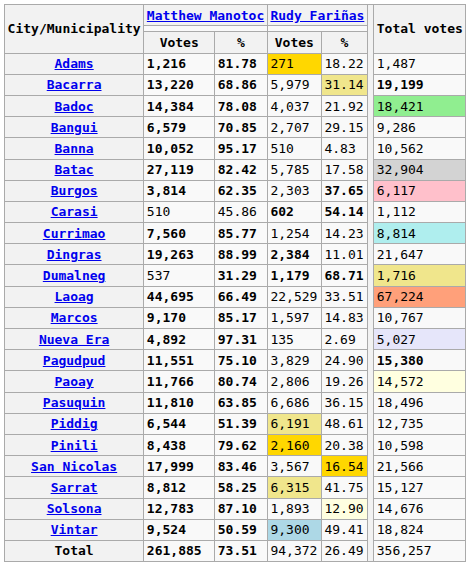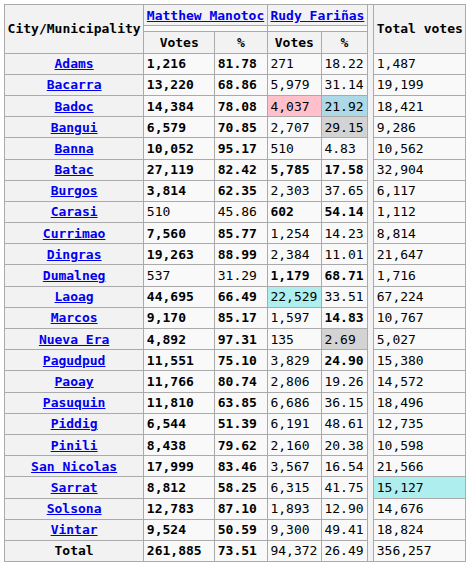(282, 64) gold background -> (282, 64) no background
(344, 85) khaki background -> (344, 85) no background
(400, 85) bold -> (400, 85) normal
(290, 106) no background -> (290, 106) pink background
(344, 106) no background -> (344, 106) lightblue background
(400, 106) lightgreen background -> (400, 106) no background
(344, 127) no background -> (344, 127) lightgrey background
(290, 170) normal -> (290, 170) bold
(344, 170) normal -> (344, 170) bold
(400, 170) lightgrey background -> (400, 170) no background
(344, 191) bold -> (344, 191) normal
(396, 191) pink background -> (396, 191) no background
(396, 233) paleturquoise background -> (396, 233) no background
(290, 254) bold -> (290, 254) normal
(237, 276) bold -> (237, 276) normal
(396, 276) khaki background -> (396, 276) no background
(294, 297) no background -> (294, 297) paleturquoise background
(400, 297) lightsalmon background -> (400, 297) no background
(344, 318) normal -> (344, 318) bold
(340, 339) no background -> (340, 339) lightgrey background
(396, 339) lavender background -> (396, 339) no background
(344, 360) normal -> (344, 360) bold
(400, 360) bold -> (400, 360) normal
(400, 381) lightyellow background -> (400, 381) no background
(290, 424) khaki background -> (290, 424) no background
(290, 445) gold background -> (290, 445) no background
(344, 466) gold background -> (344, 466) no background
(290, 487) khaki background -> (290, 487) no background
(400, 487) no background -> (400, 487) paleturquoise background
(344, 509) lightyellow background -> (344, 509) no background
(290, 530) lightblue background -> (290, 530) no background
